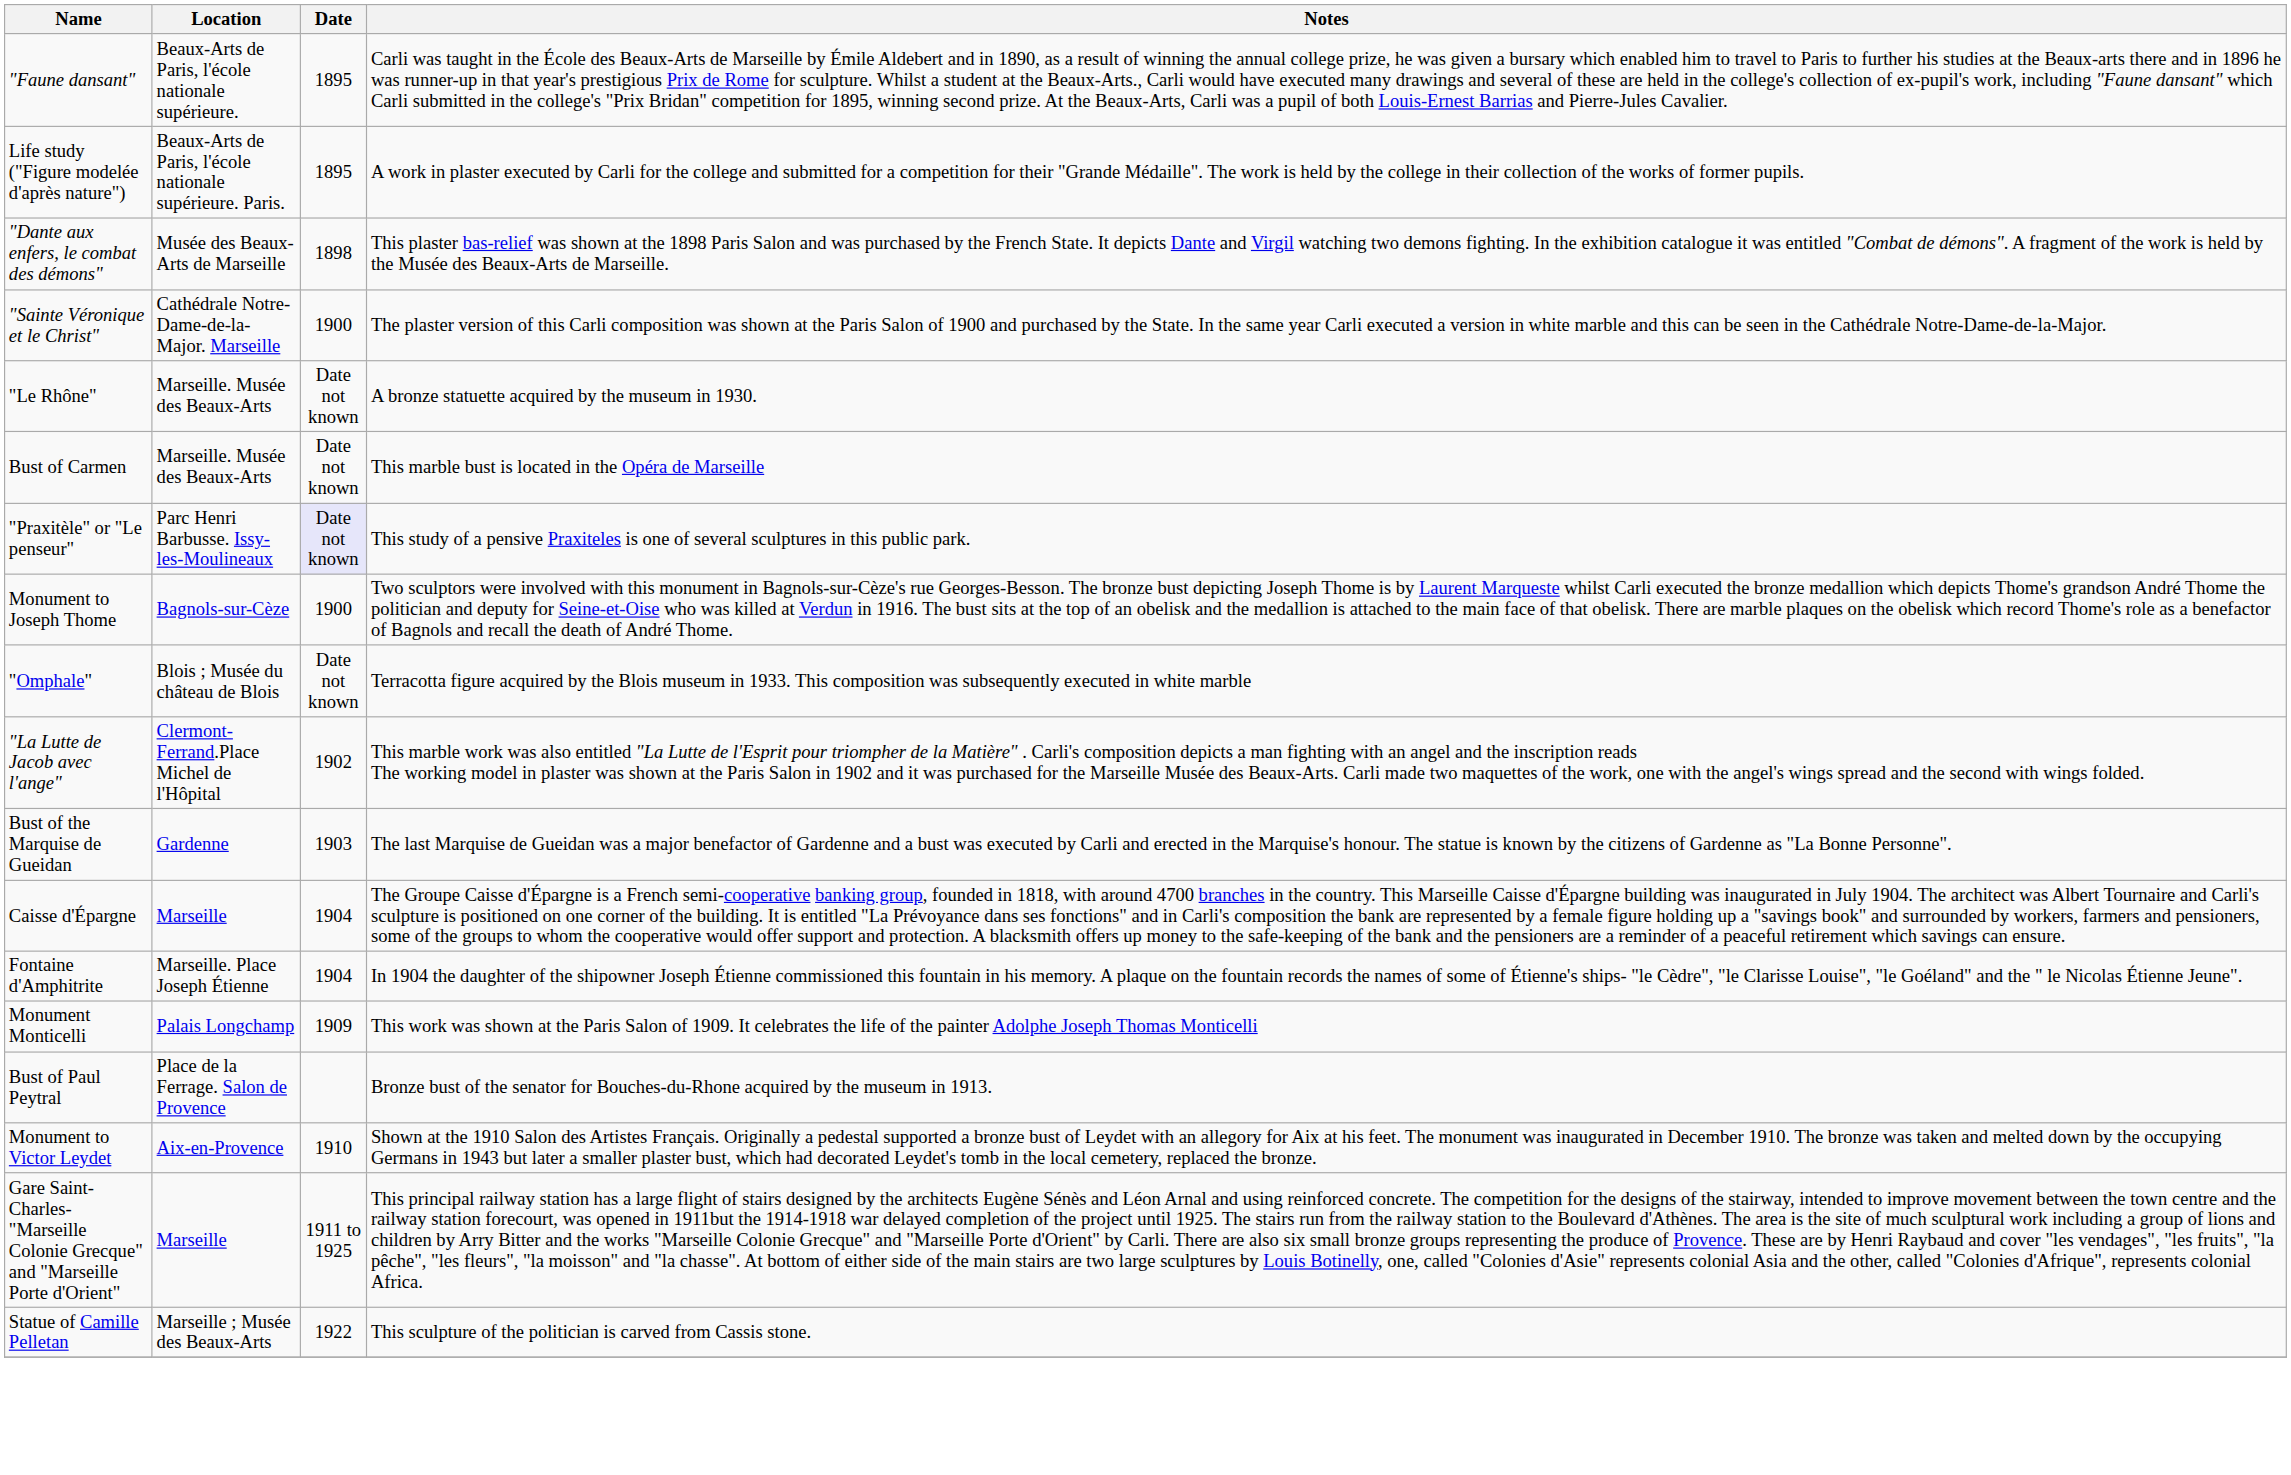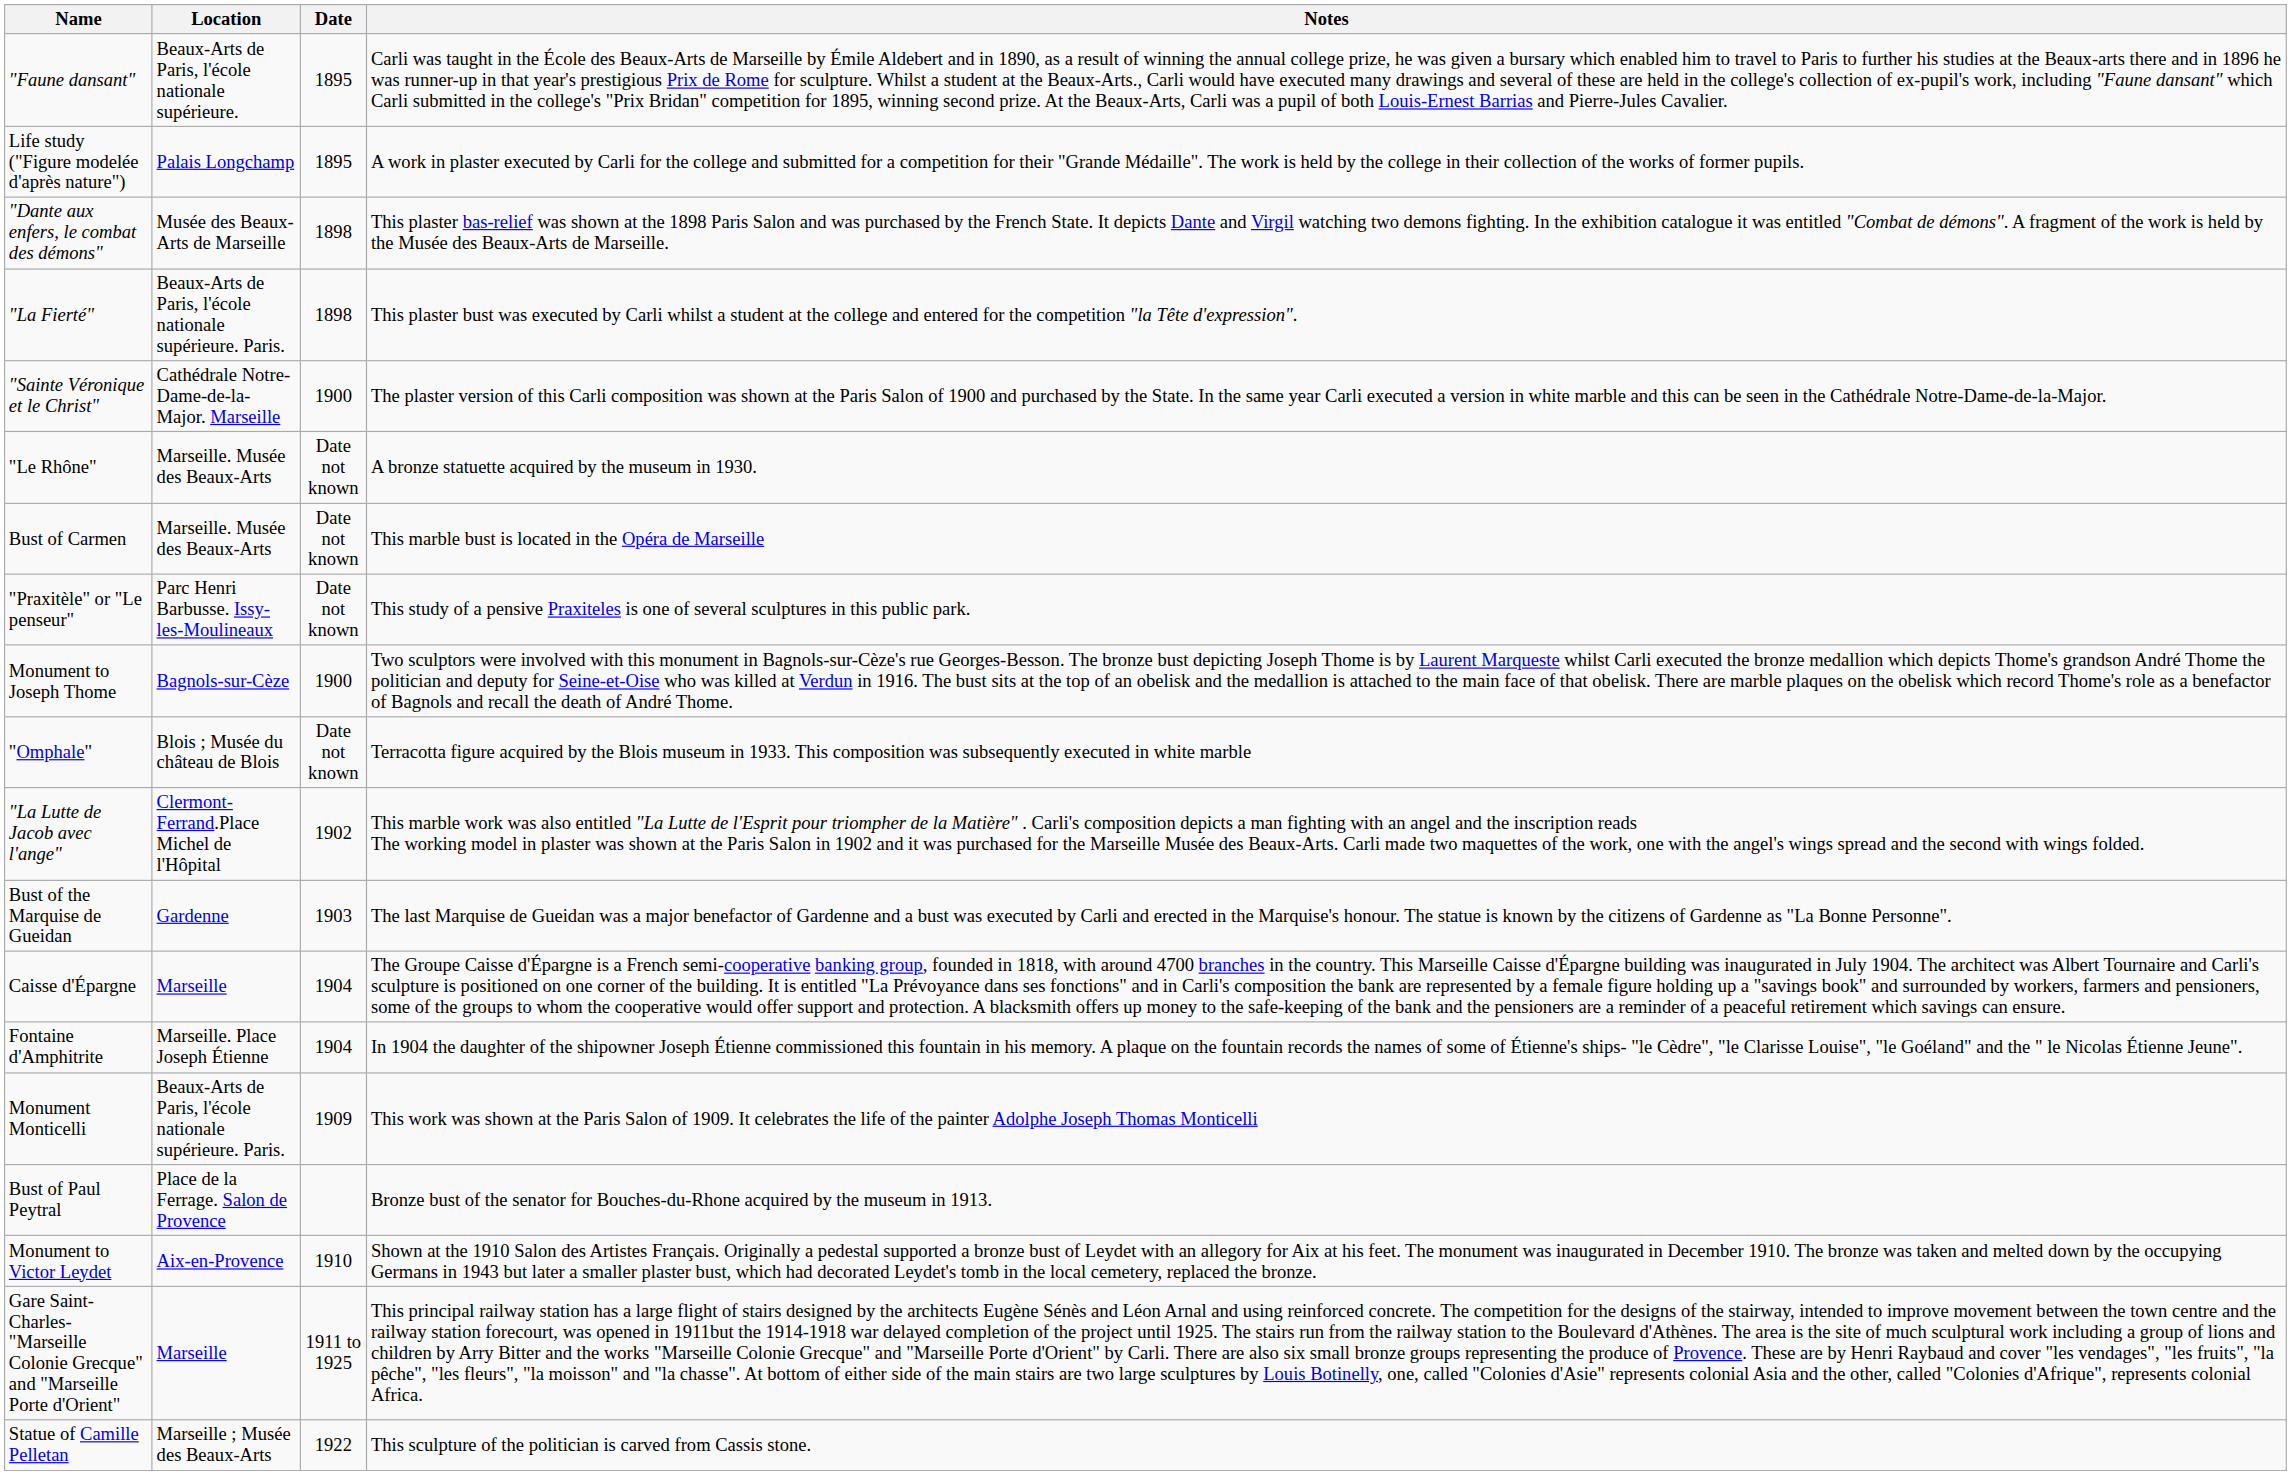(221, 172) Beaux-Arts de Paris, l'école nationale supérieure. Paris. -> (225, 161) Palais Longchamp
+ row: (51, 314)
(333, 538) lavender background -> (333, 609) no background
(225, 1026) Palais Longchamp -> (221, 1118) Beaux-Arts de Paris, l'école nationale supérieure. Paris.
